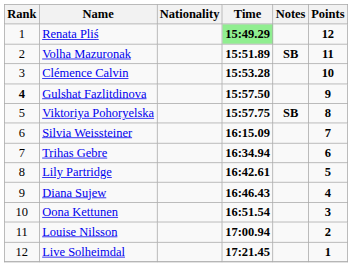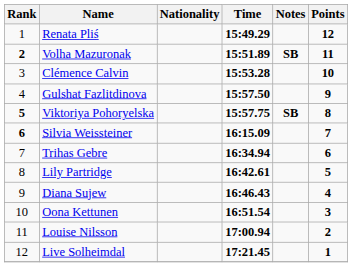(248, 34) lightgreen background -> (248, 34) no background
(22, 53) normal -> (22, 53) bold
(22, 93) bold -> (22, 93) normal
(22, 113) normal -> (22, 113) bold
(22, 133) normal -> (22, 133) bold
